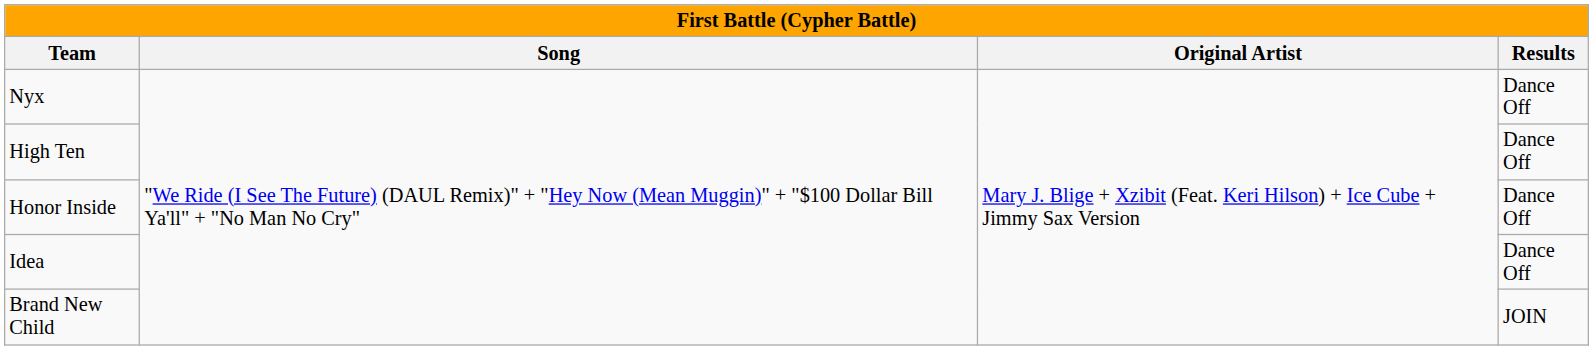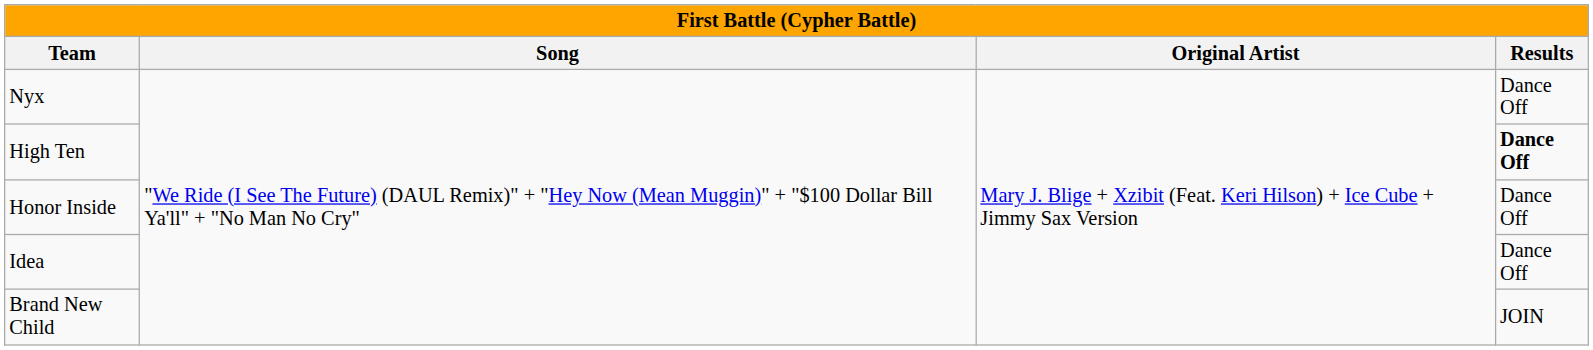(1529, 151) normal -> (1527, 151) bold
